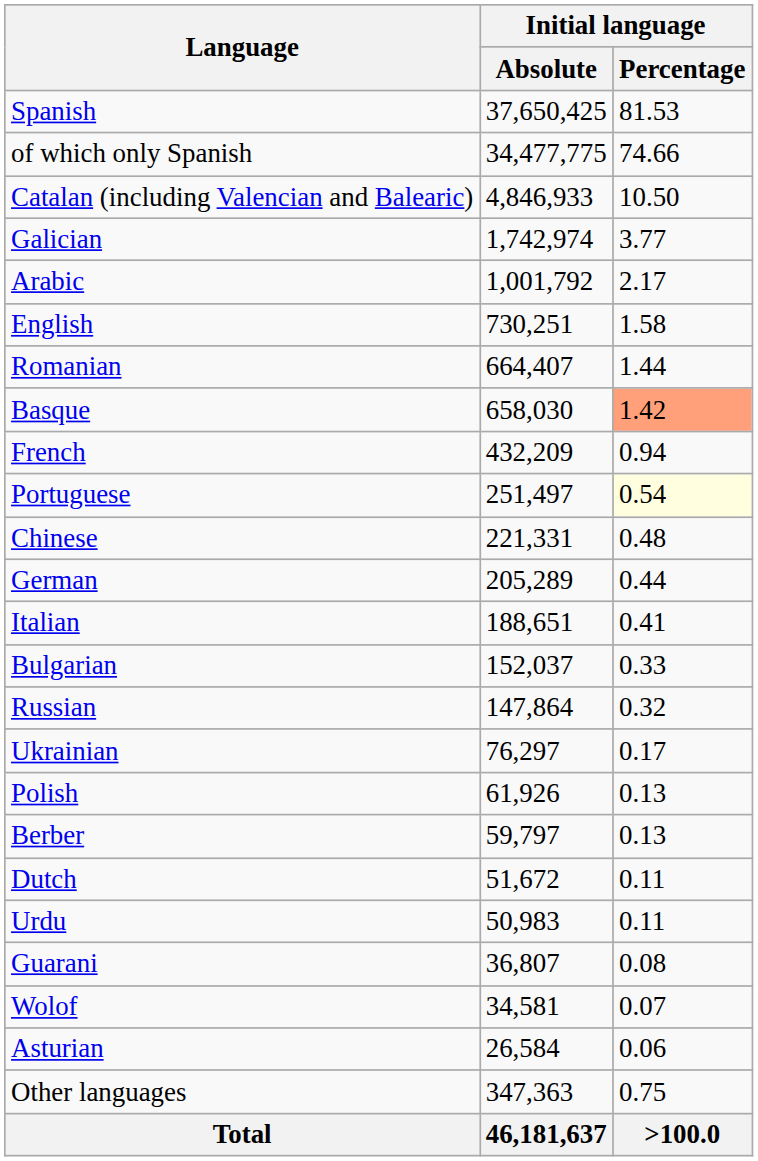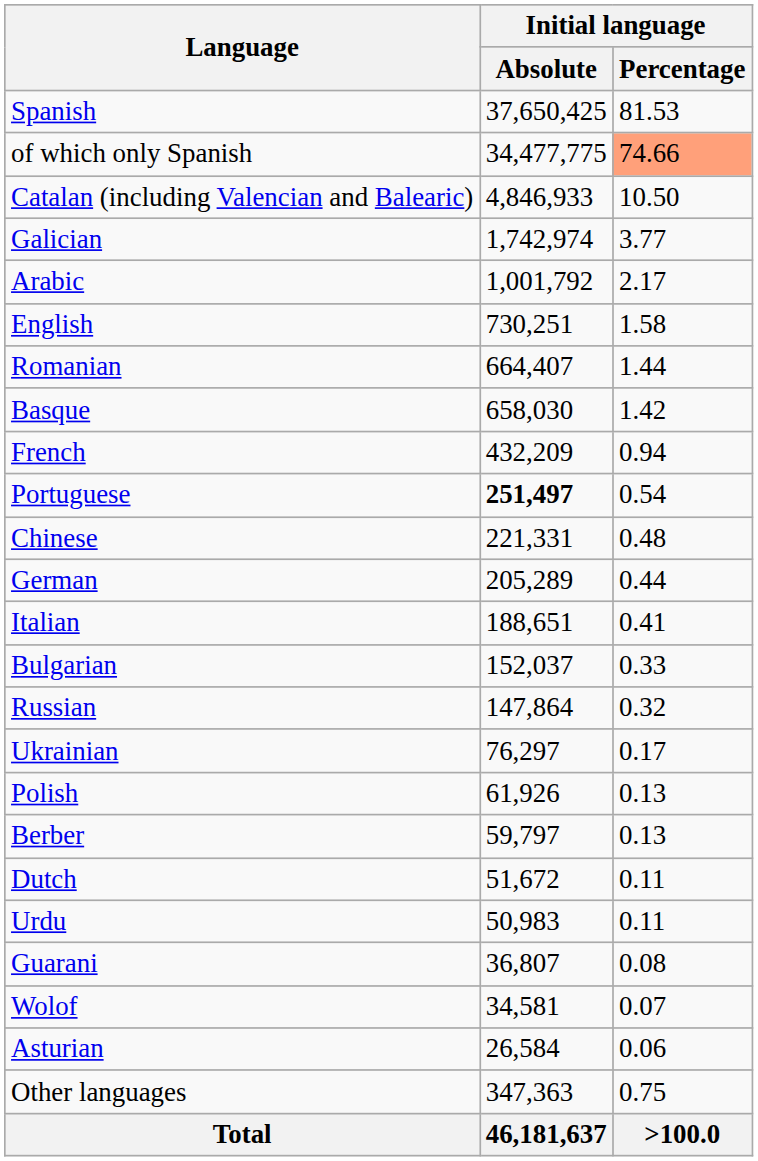(649, 153) no background -> (649, 153) lightsalmon background
(643, 409) lightsalmon background -> (643, 409) no background
(529, 494) normal -> (529, 494) bold
(643, 494) lightyellow background -> (643, 494) no background
